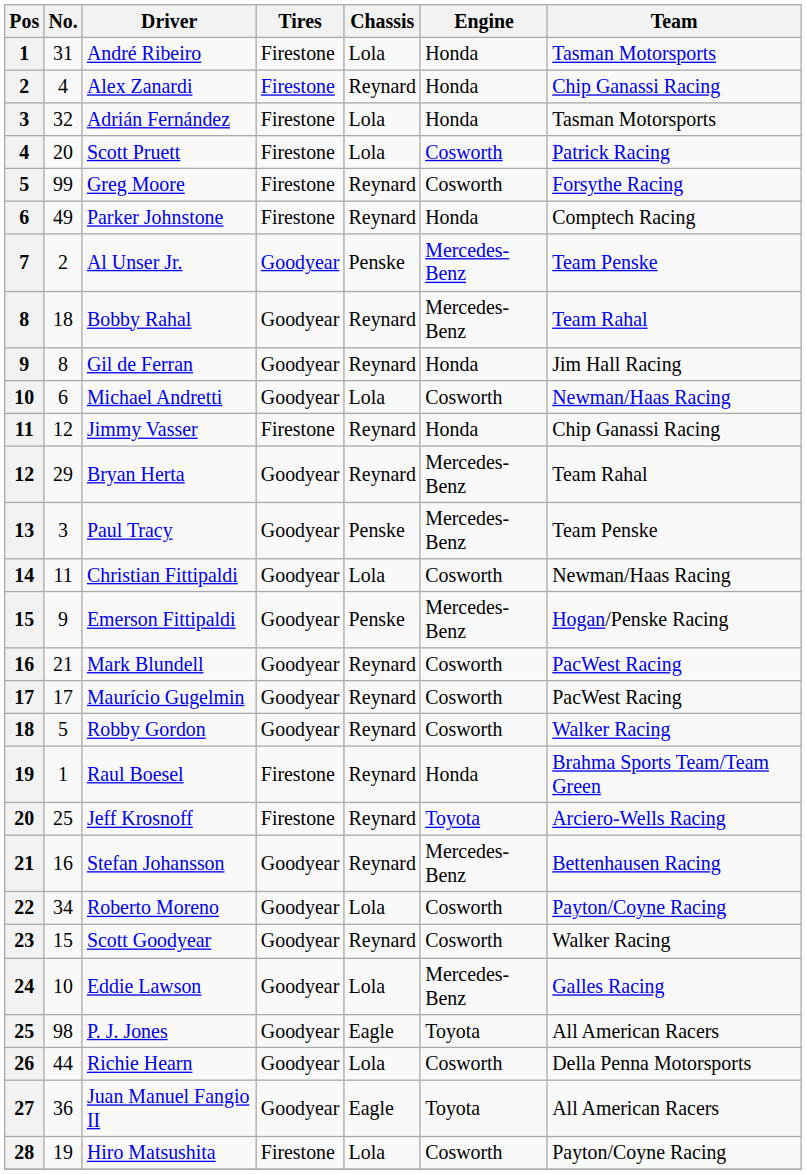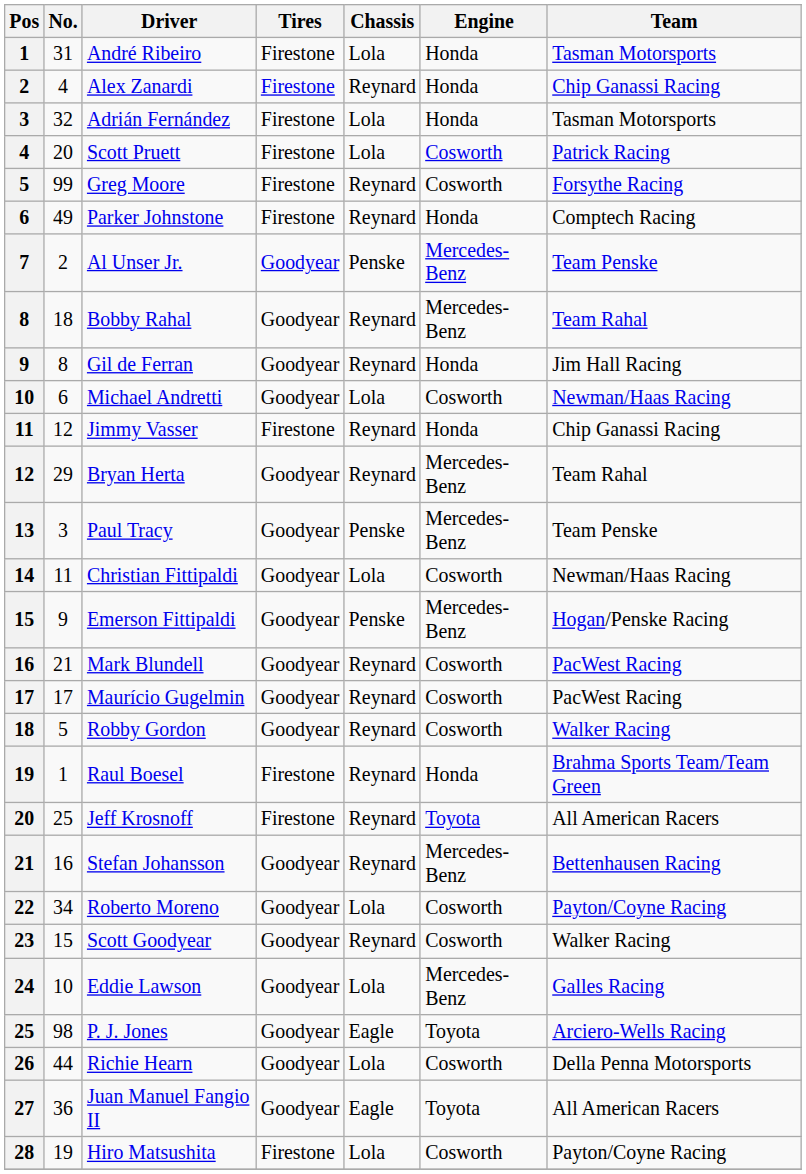(639, 819) Arciero-Wells Racing -> (636, 819) All American Racers
(636, 1030) All American Racers -> (639, 1030) Arciero-Wells Racing
